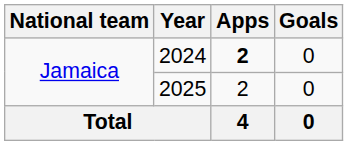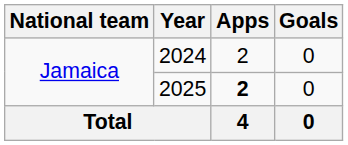(243, 55) bold -> (243, 55) normal
(243, 88) normal -> (243, 88) bold
